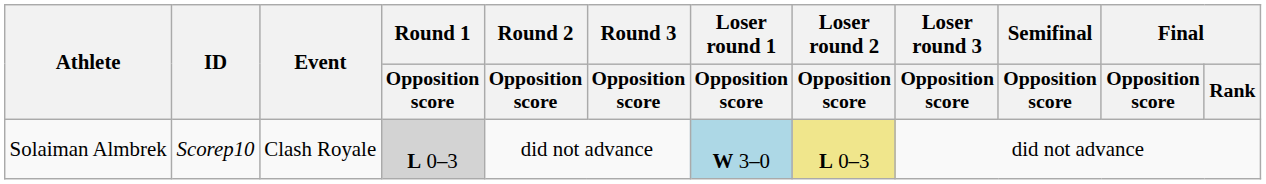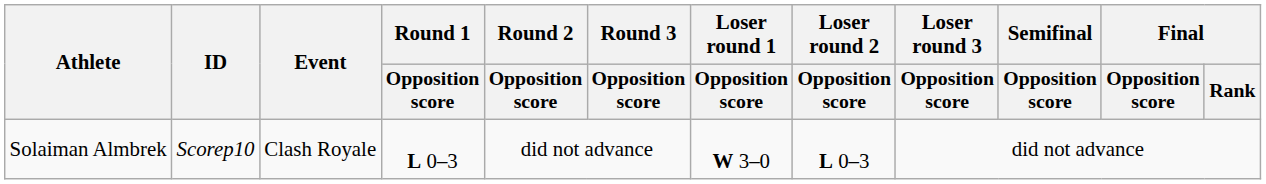(433, 161) lightgrey background -> (433, 161) no background
(741, 161) lightblue background -> (741, 161) no background
(844, 161) khaki background -> (844, 161) no background
